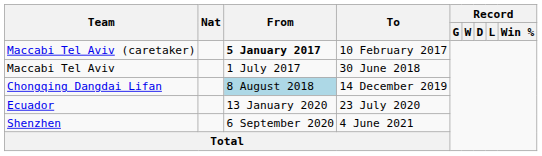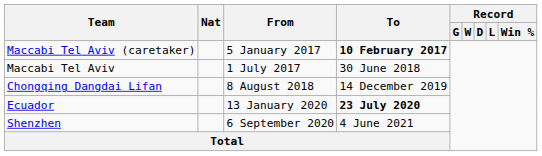(274, 50) bold -> (274, 50) normal
(393, 50) normal -> (393, 50) bold
(270, 86) lightblue background -> (270, 86) no background
(380, 105) normal -> (380, 105) bold
